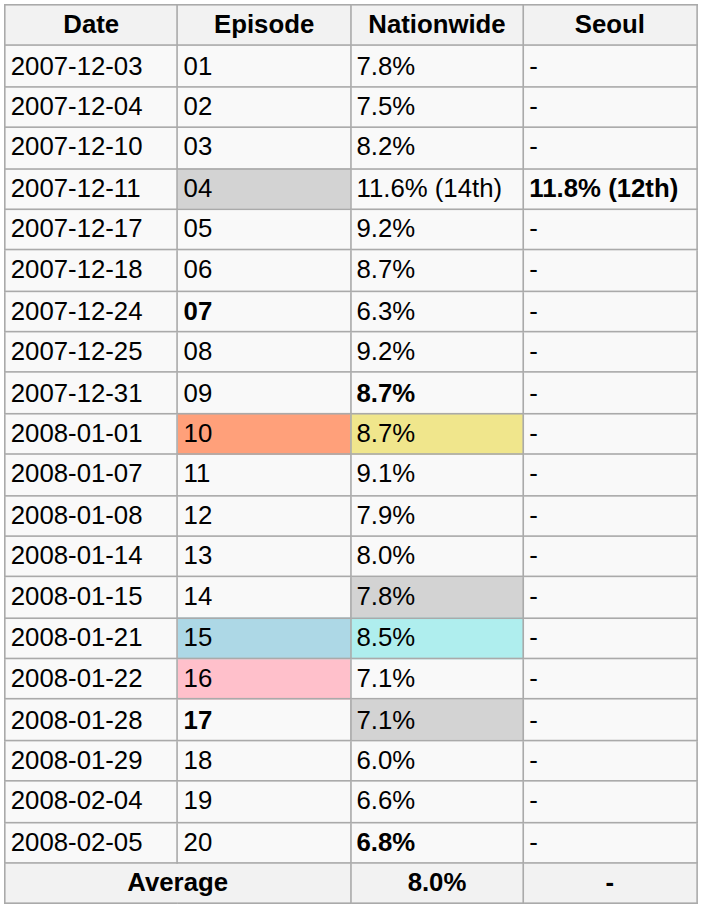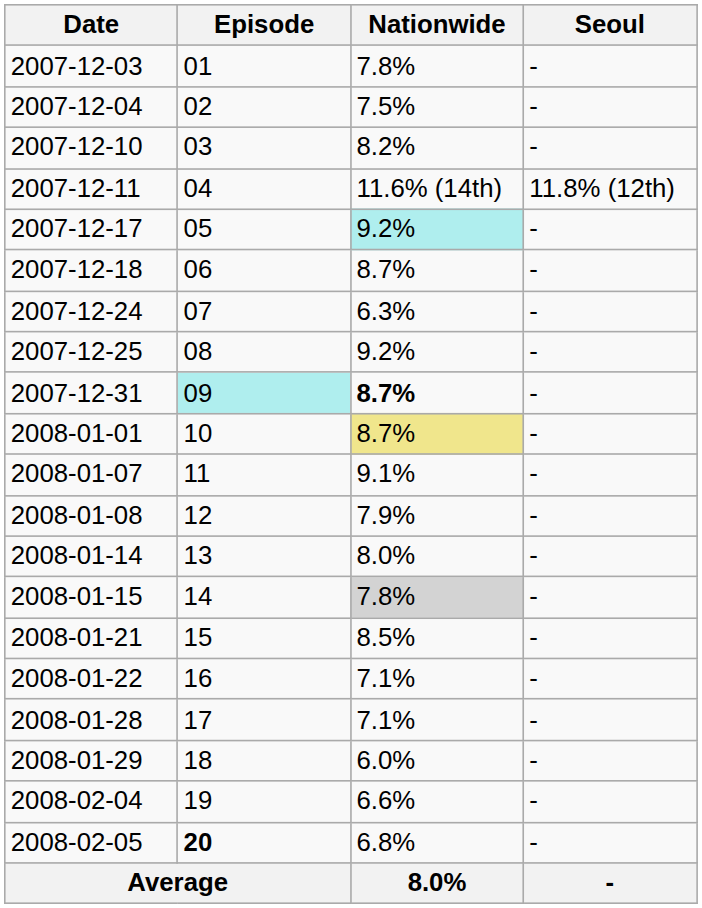(198, 188) lightgrey background -> (198, 188) no background
(604, 188) bold -> (602, 188) normal
(386, 229) no background -> (386, 229) paleturquoise background
(198, 310) bold -> (198, 310) normal
(198, 392) no background -> (198, 392) paleturquoise background
(198, 433) lightsalmon background -> (198, 433) no background
(198, 637) lightblue background -> (198, 637) no background
(386, 637) paleturquoise background -> (386, 637) no background
(198, 678) pink background -> (198, 678) no background
(198, 719) bold -> (198, 719) normal
(386, 719) lightgrey background -> (386, 719) no background
(198, 842) normal -> (198, 842) bold
(386, 842) bold -> (386, 842) normal
